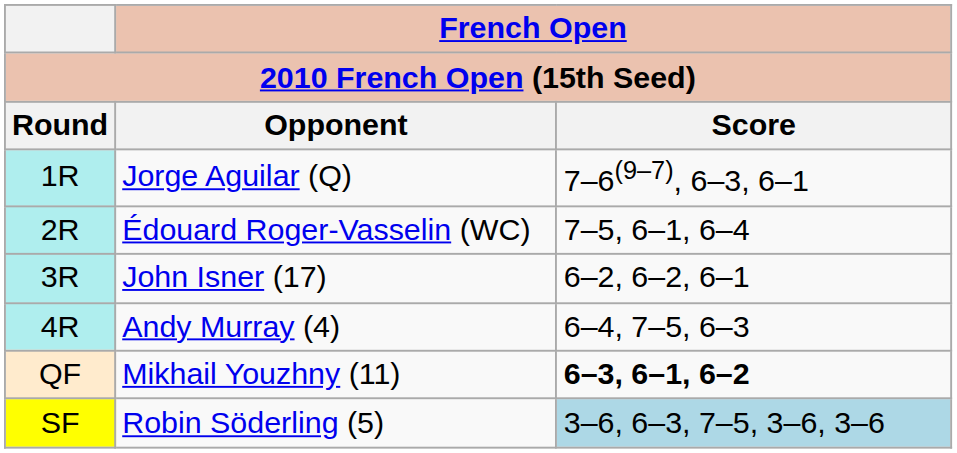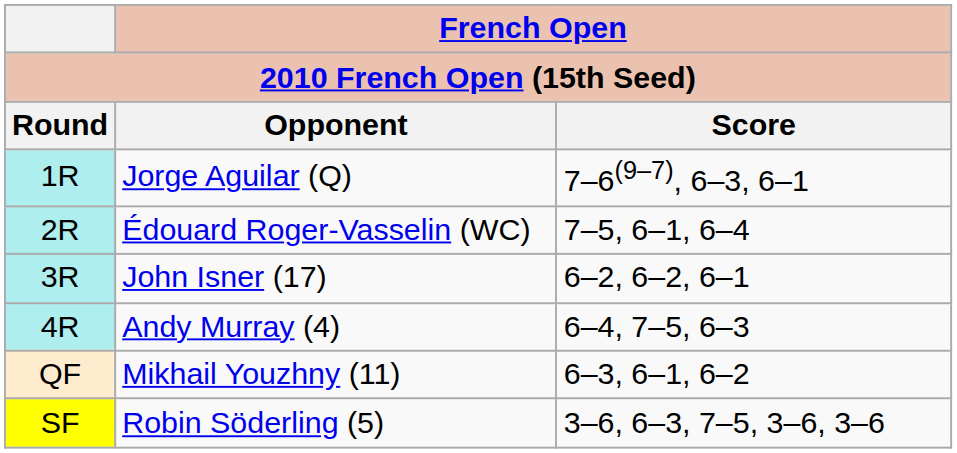(657, 374) bold -> (657, 374) normal
(724, 422) lightblue background -> (724, 422) no background
